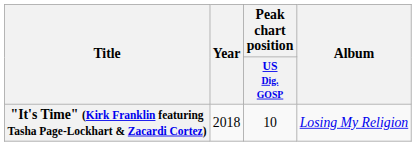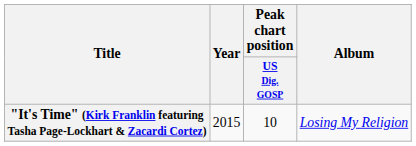(227, 122) 2018 -> (227, 122) 2015
